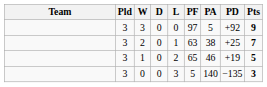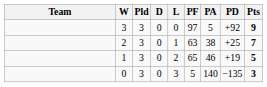columns swapped: (125, 12) <-> (143, 12)
